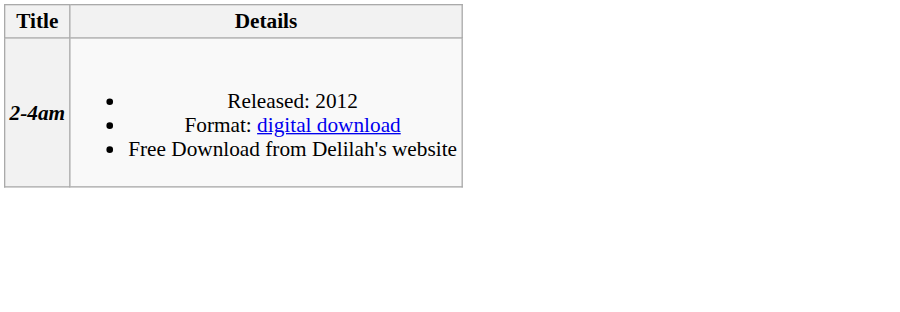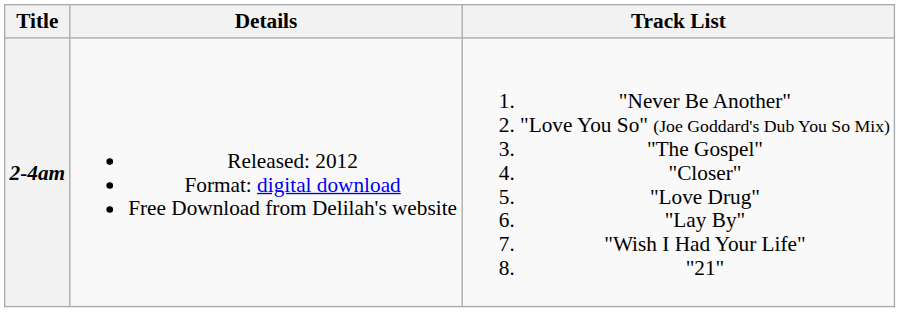+ column: (678, 21)
